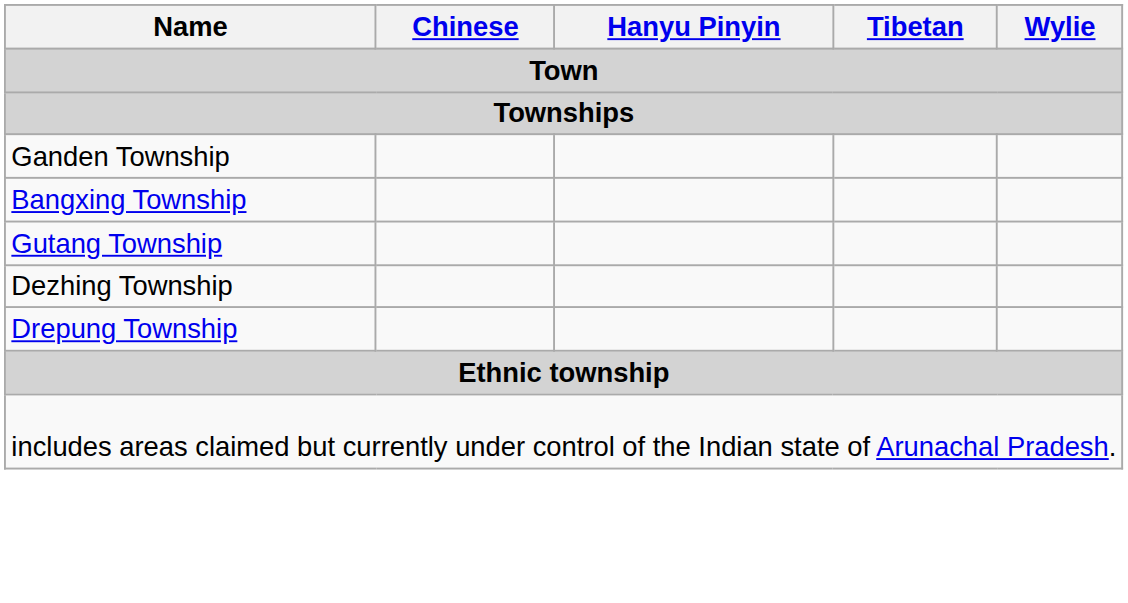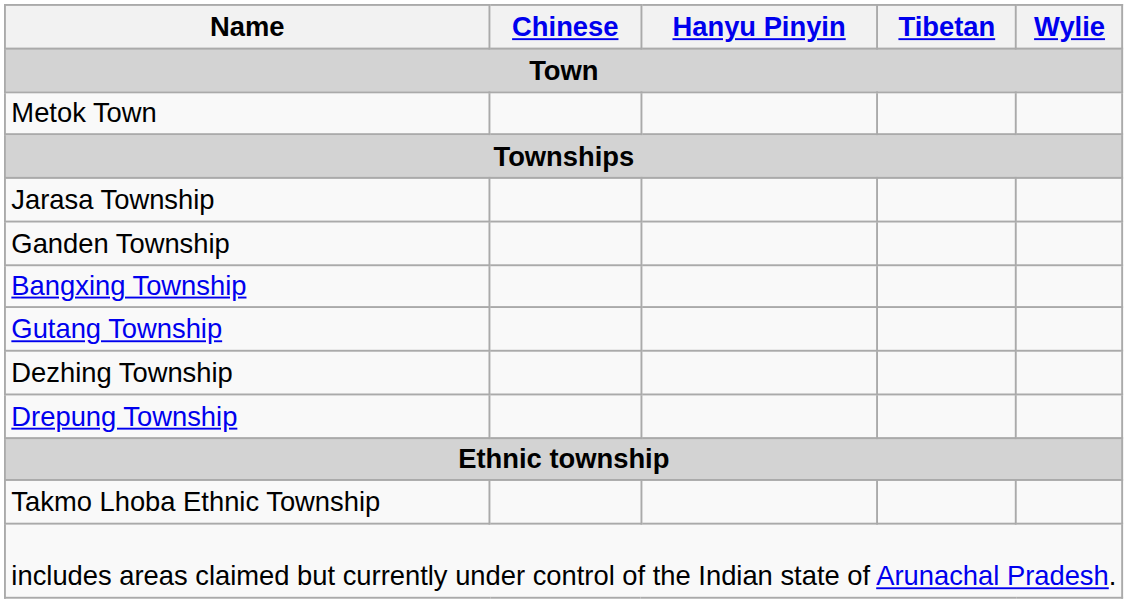+ row: (84, 113)
+ row: (113, 200)
+ row: (196, 502)
